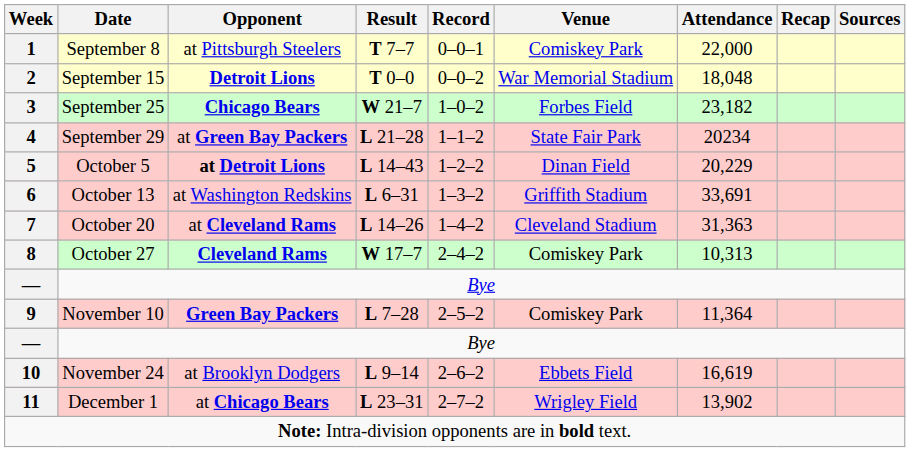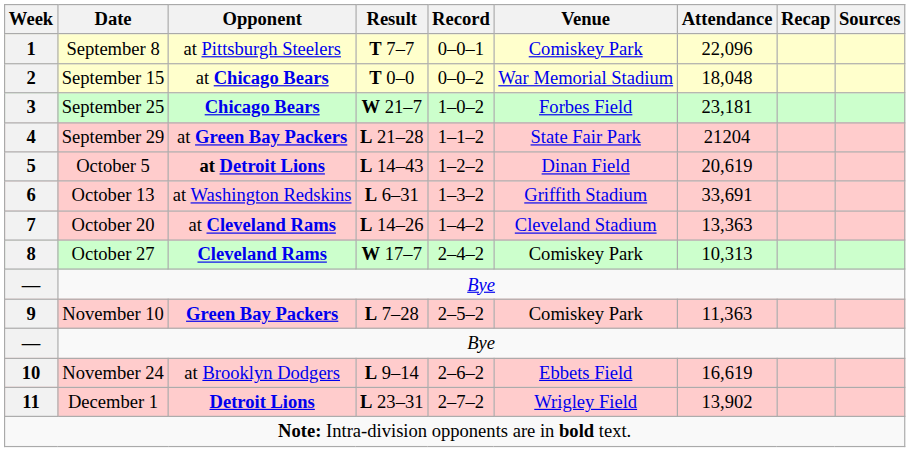(727, 48) 22,000 -> (727, 48) 22,096
(262, 78) Detroit Lions -> (262, 78) at Chicago Bears
(727, 107) 23,182 -> (727, 107) 23,181
(727, 136) 20234 -> (727, 136) 21204
(727, 166) 20,229 -> (727, 166) 20,619
(727, 225) 31,363 -> (727, 225) 13,363
(727, 313) 11,364 -> (727, 313) 11,363
(262, 401) at Chicago Bears -> (262, 401) Detroit Lions
